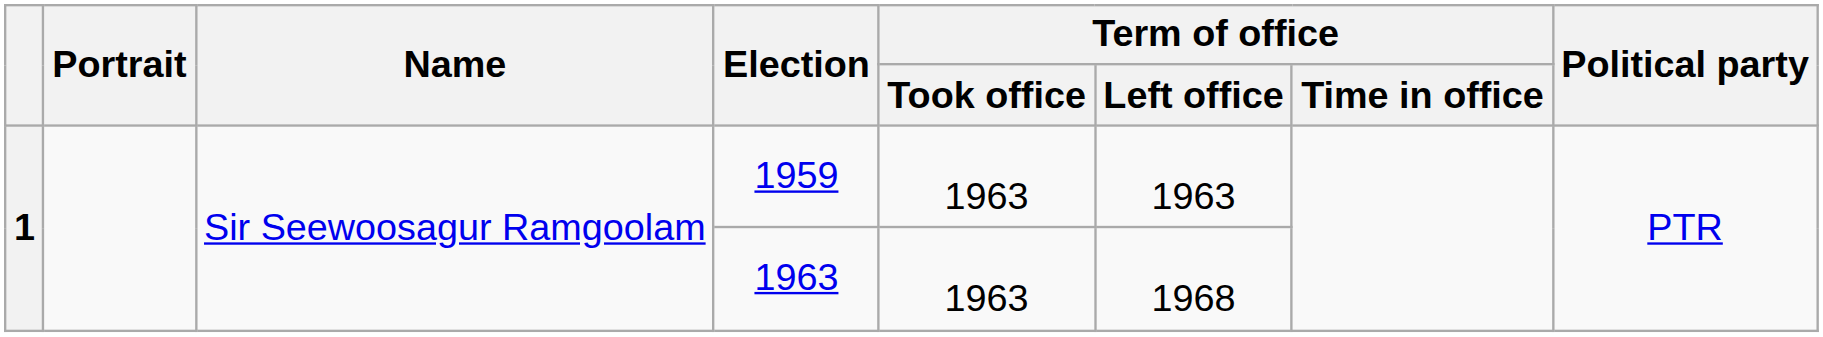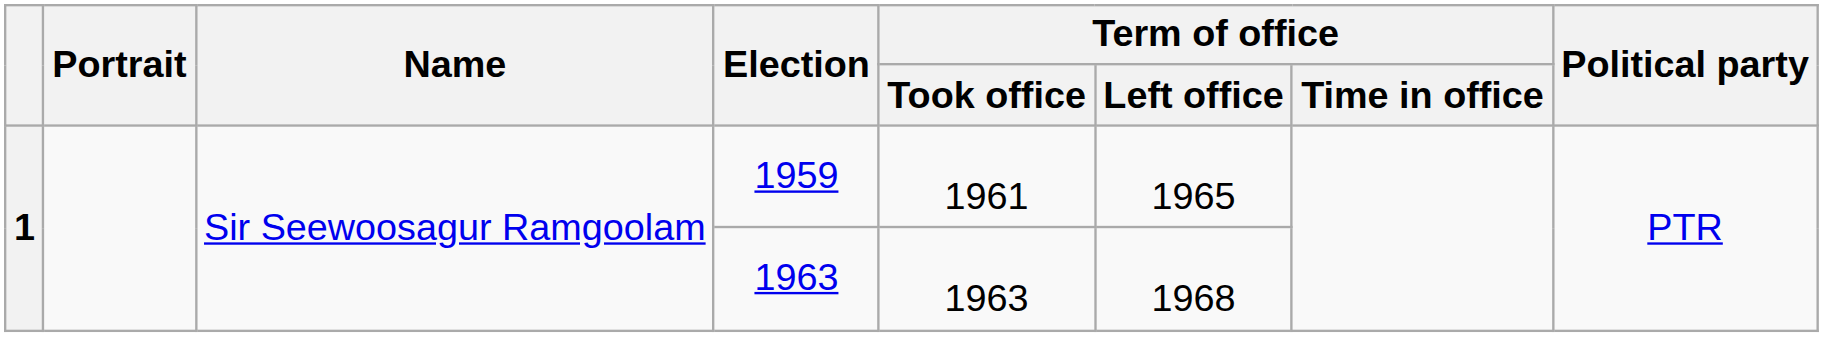(987, 196) 1963 -> (987, 196) 1961
(1194, 196) 1963 -> (1194, 196) 1965
